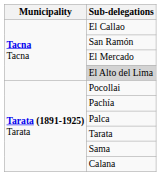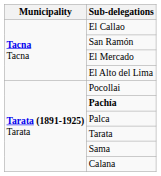(121, 73) lightgrey background -> (121, 73) no background
(102, 103) normal -> (103, 103) bold
